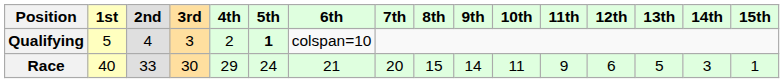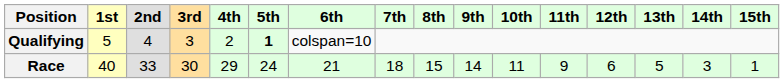(395, 65) 20 -> (395, 65) 18
